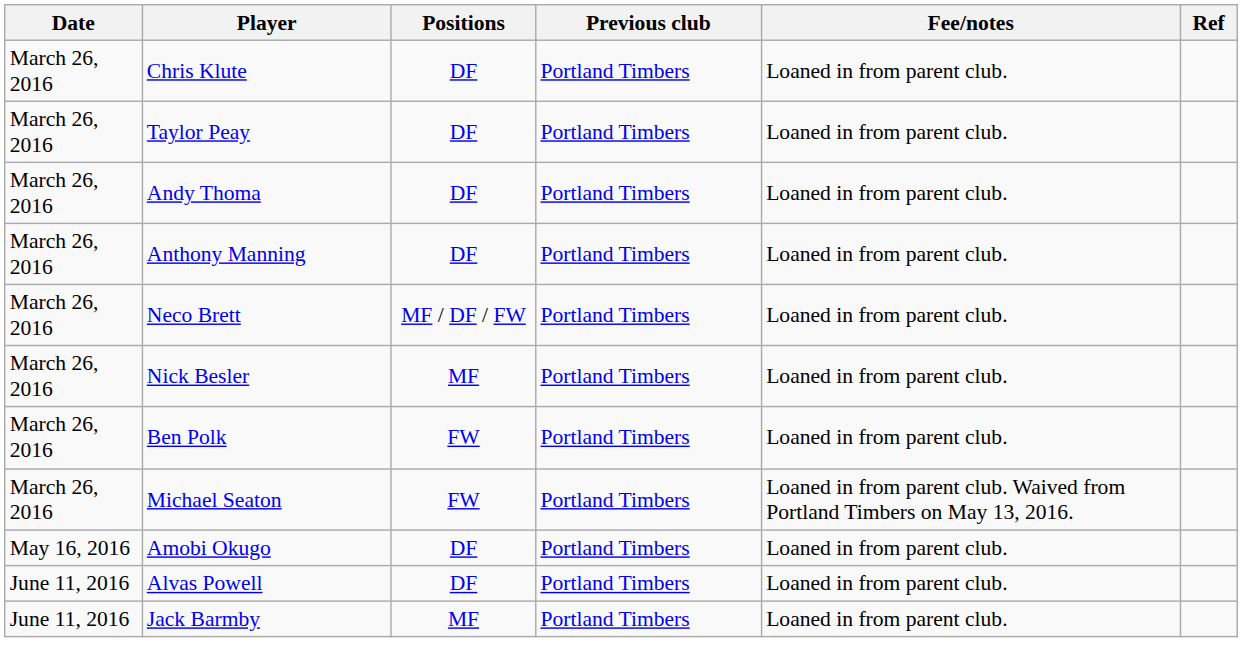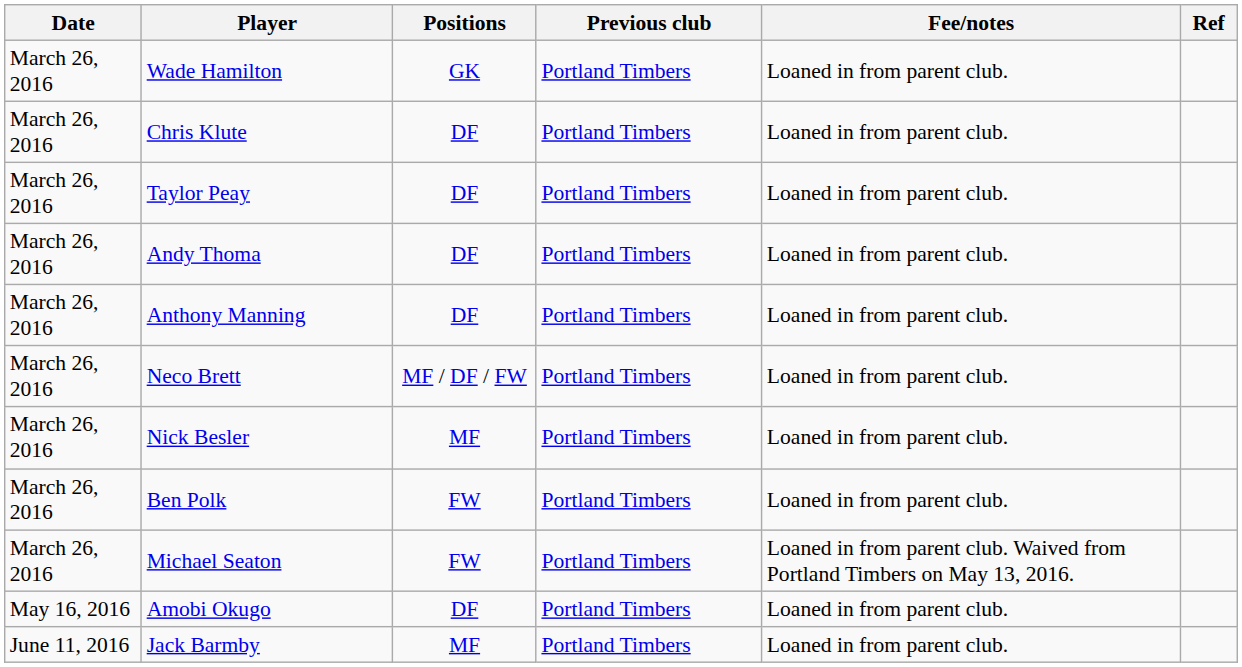+ row: (214, 70)
- row: (205, 582)
